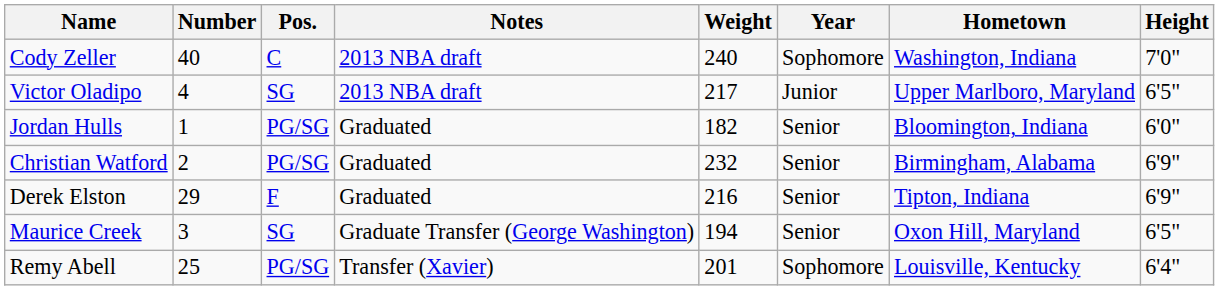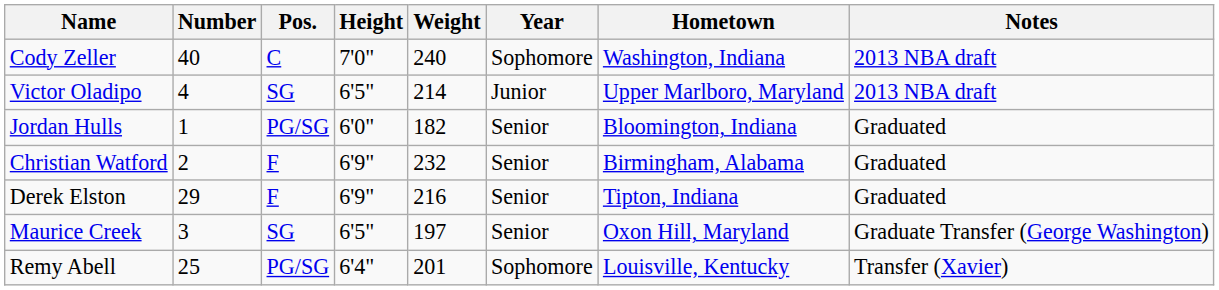columns swapped: (1177, 22) <-> (517, 22)
(721, 92) 217 -> (430, 92) 214
(298, 162) PG/SG -> (273, 162) F
(721, 232) 194 -> (430, 232) 197
